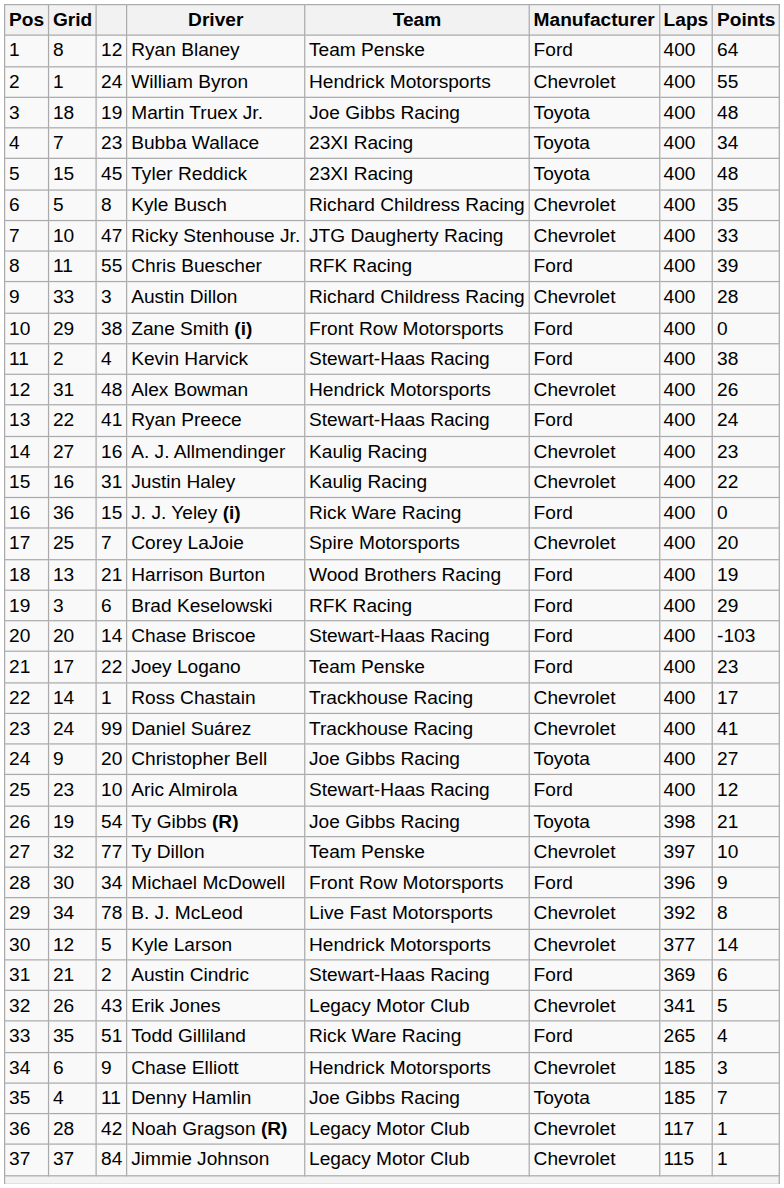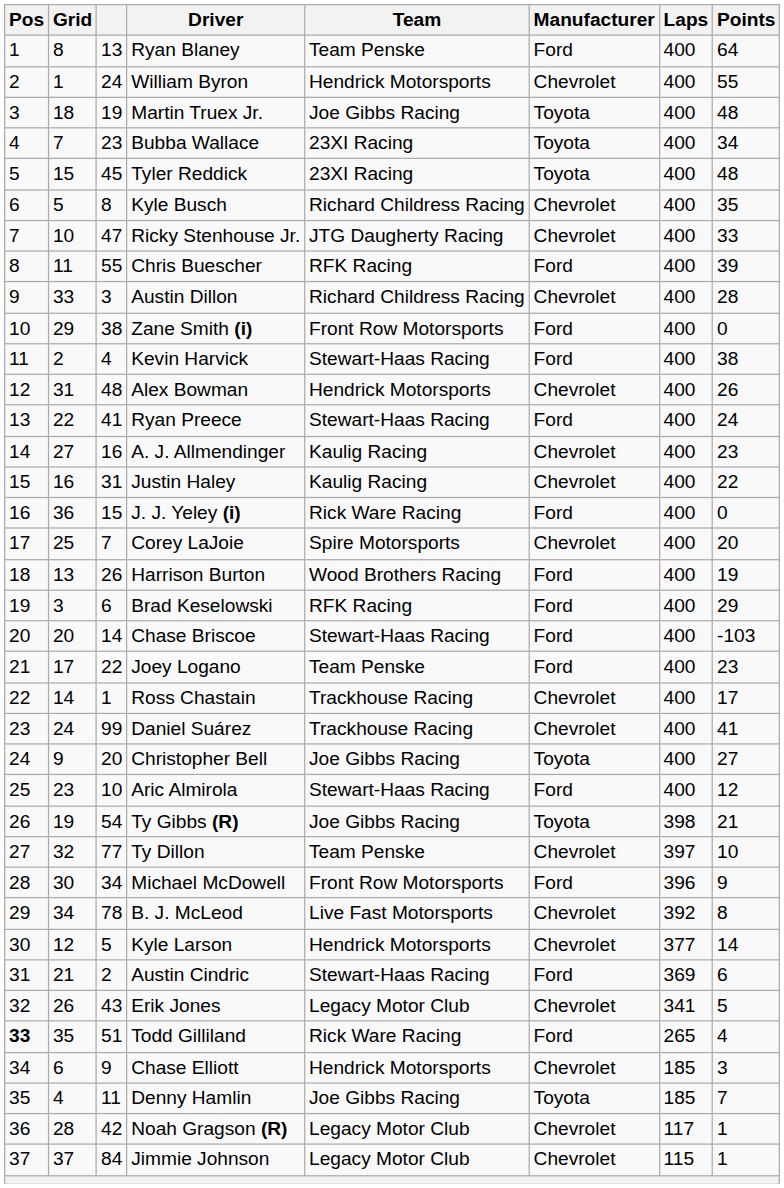(112, 50) 12 -> (112, 50) 13
(112, 574) 21 -> (112, 574) 26
(20, 1036) normal -> (20, 1036) bold
